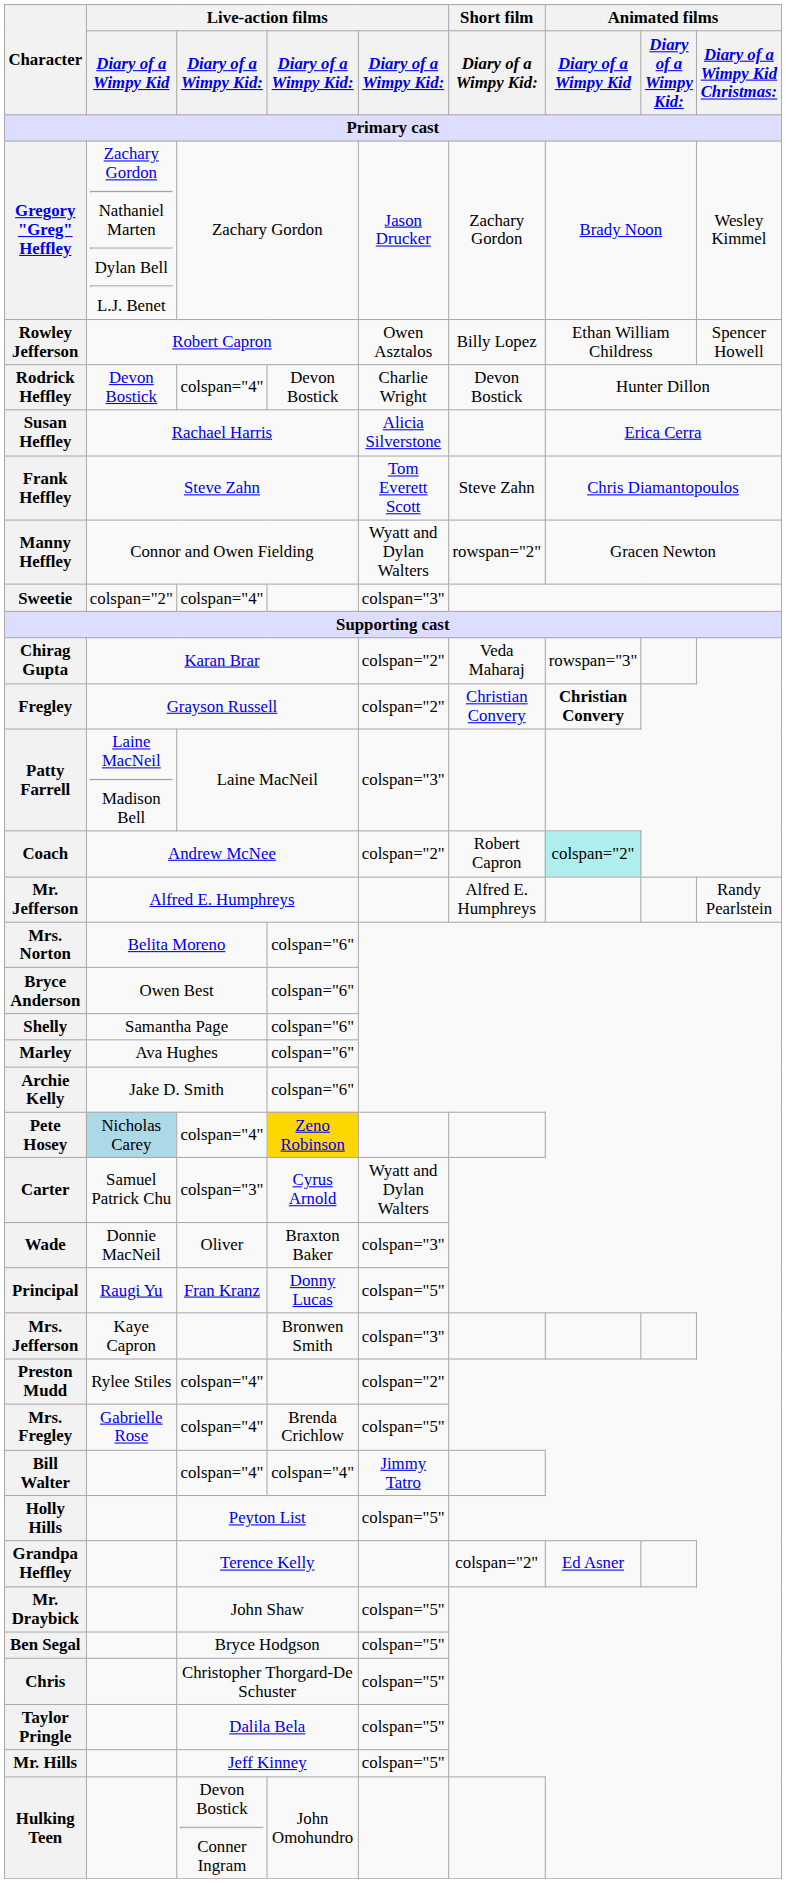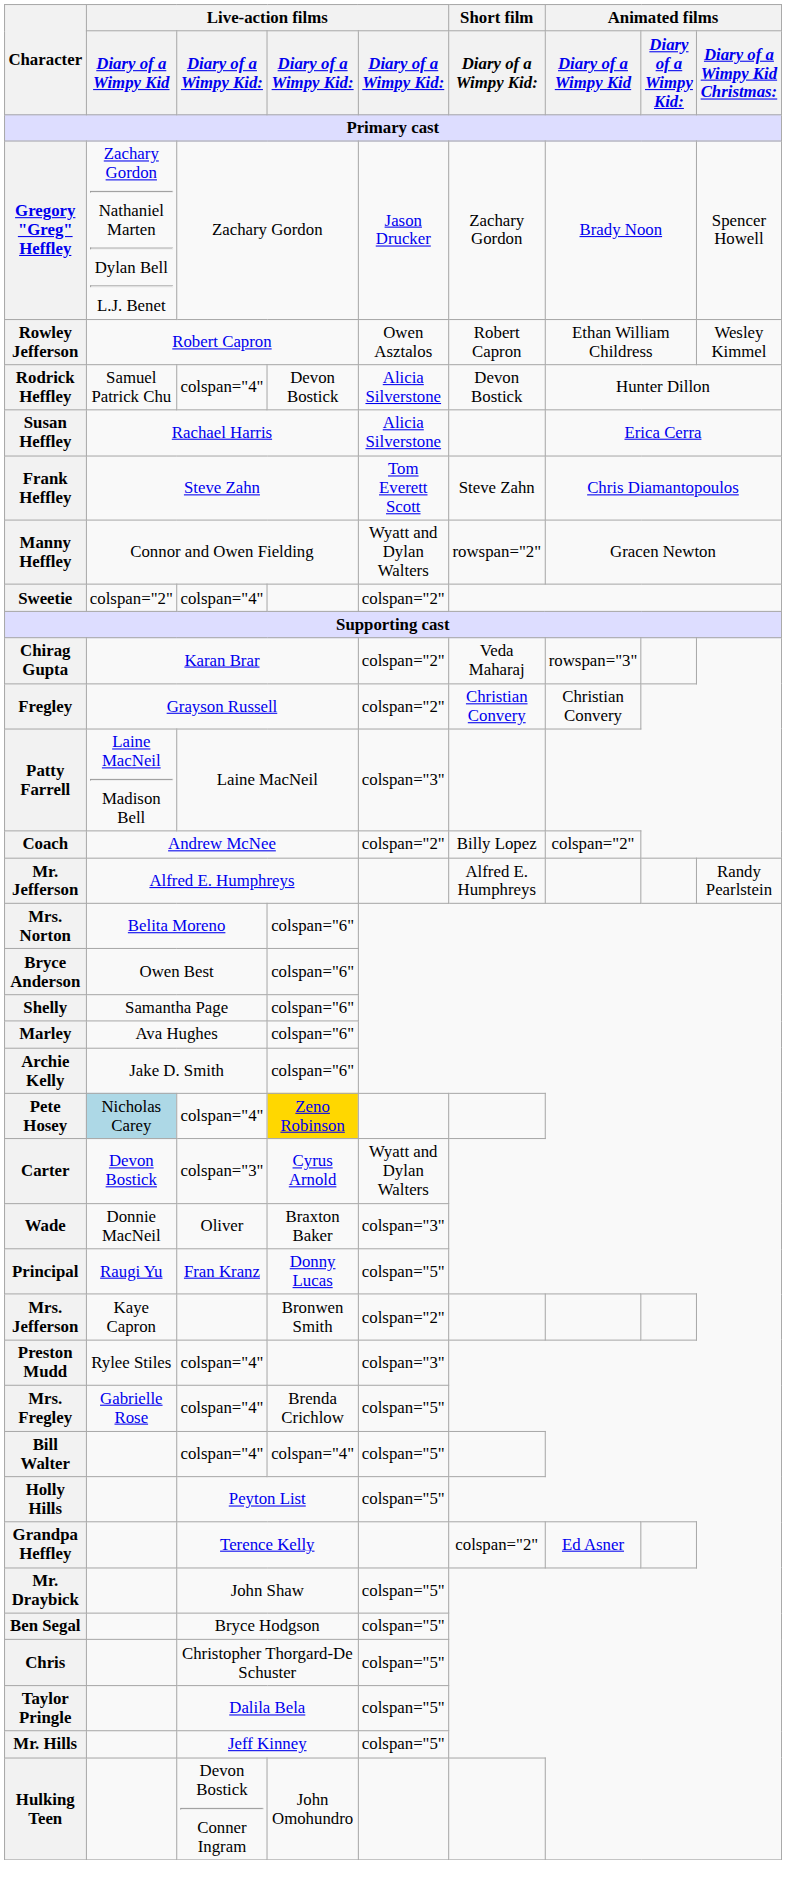(739, 230) Wesley Kimmel -> (739, 230) Spencer Howell
(497, 341) Billy Lopez -> (497, 341) Robert Capron
(739, 341) Spencer Howell -> (739, 341) Wesley Kimmel
(131, 387) Devon Bostick -> (131, 387) Samuel Patrick Chu
(403, 387) Charlie Wright -> (403, 387) Alicia Silverstone
(403, 597) colspan="3" -> (403, 597) colspan="2"
(593, 706) bold -> (593, 706) normal
(497, 853) Robert Capron -> (497, 844) Billy Lopez
(593, 853) paleturquoise background -> (593, 844) no background
(131, 1189) Samuel Patrick Chu -> (131, 1170) Devon Bostick
(403, 1335) colspan="3" -> (403, 1317) colspan="2"
(403, 1381) colspan="2" -> (403, 1362) colspan="3"
(403, 1472) Jimmy Tatro -> (403, 1453) colspan="5"
